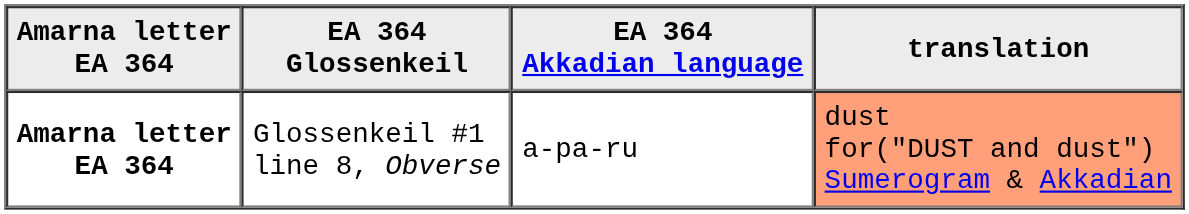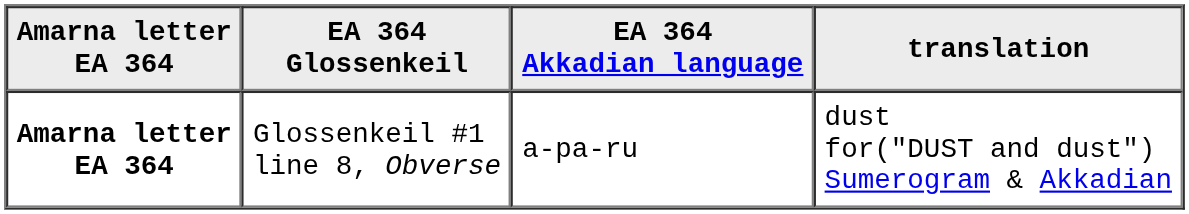(998, 149) lightsalmon background -> (998, 149) no background
